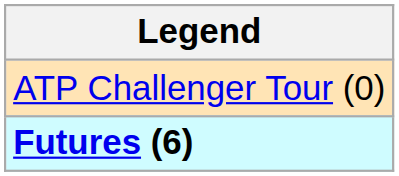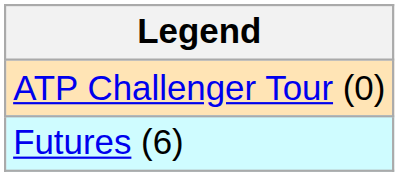(103, 142) bold -> (98, 142) normal
